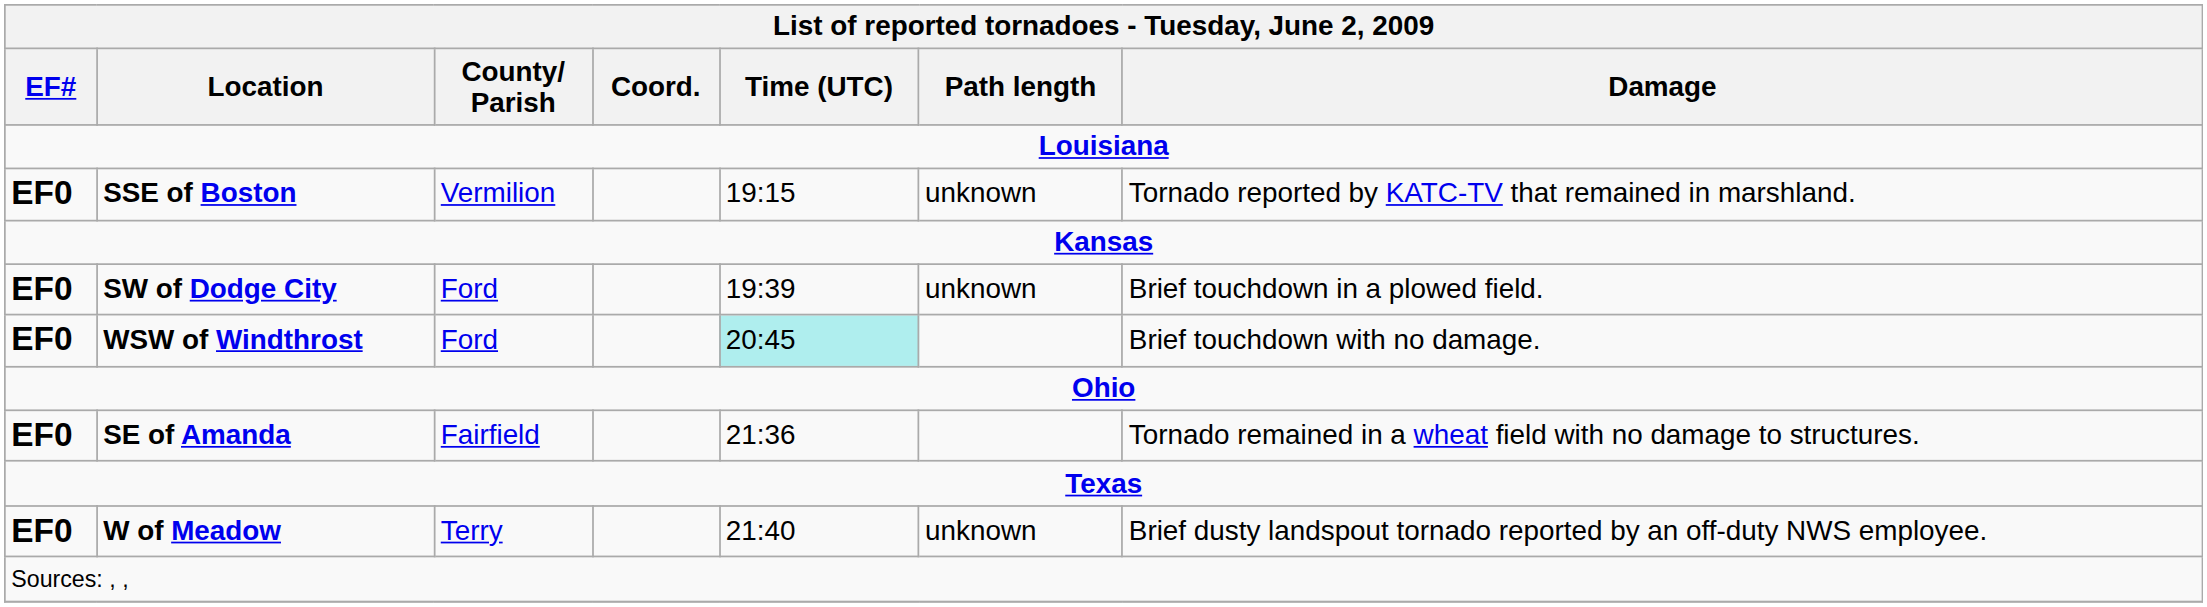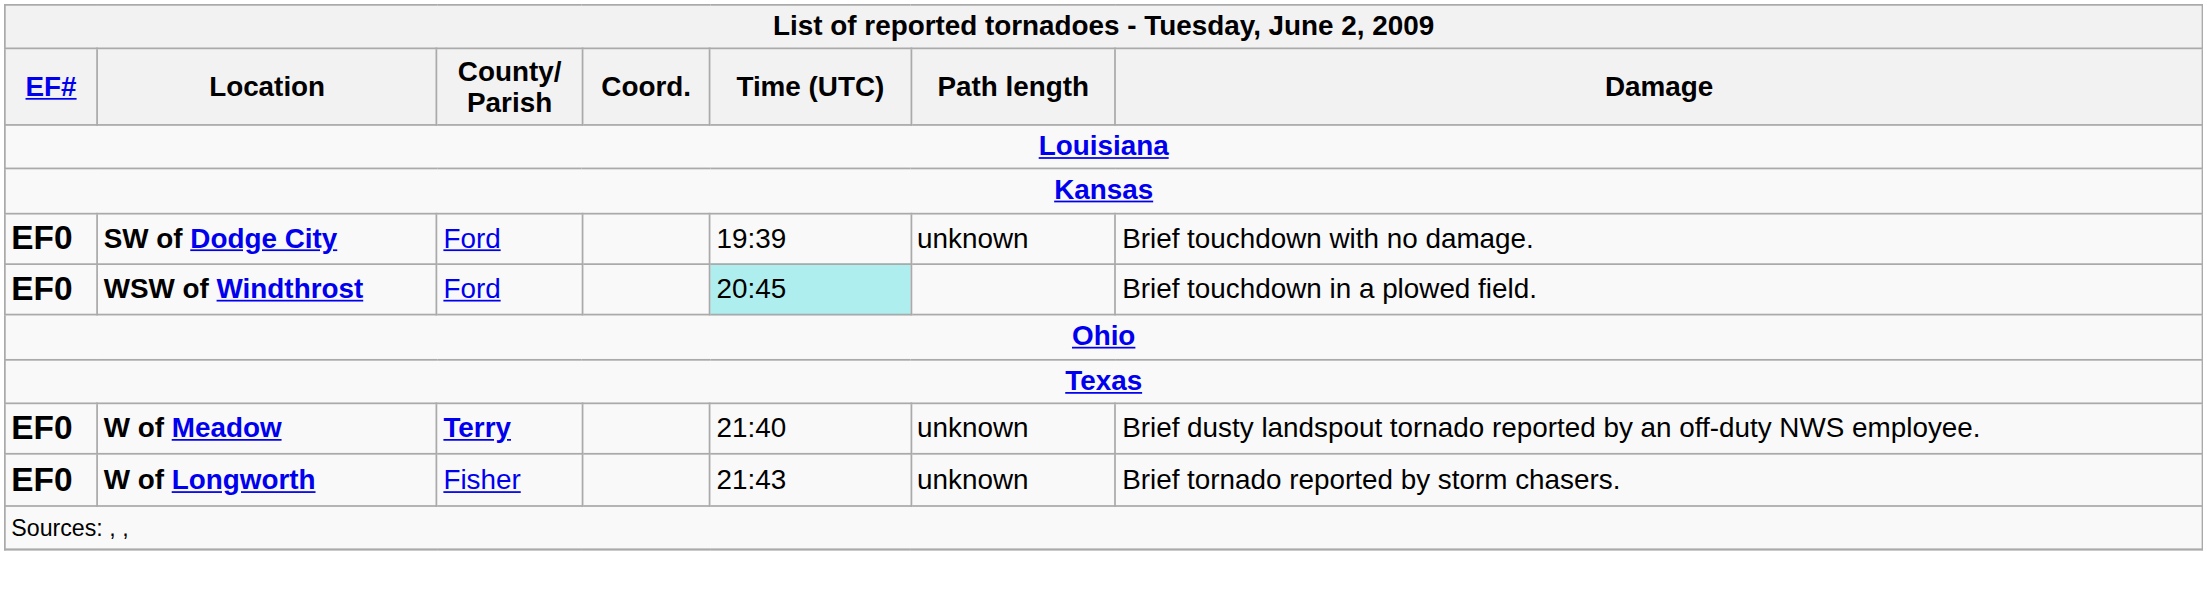- row: (200, 193)
(1336, 289) Brief touchdown in a plowed field. -> (1328, 237) Brief touchdown with no damage.
(1335, 340) Brief touchdown with no damage. -> (1330, 289) Brief touchdown in a plowed field.
- row: (197, 435)
(472, 530) normal -> (477, 428) bold
+ row: (210, 479)
